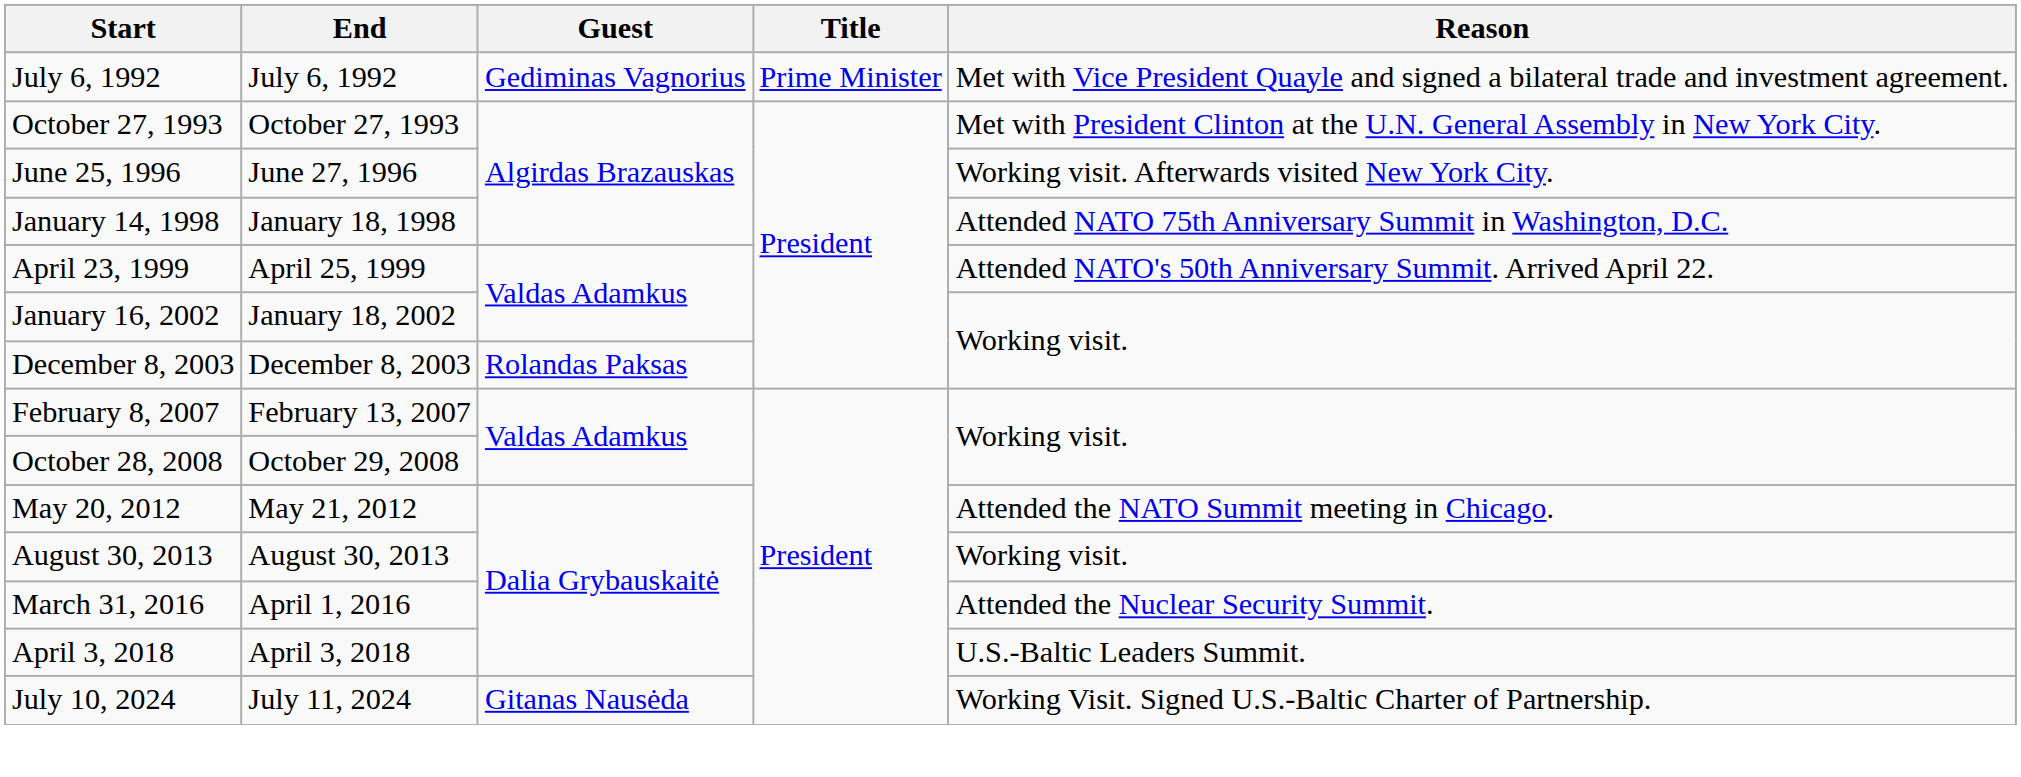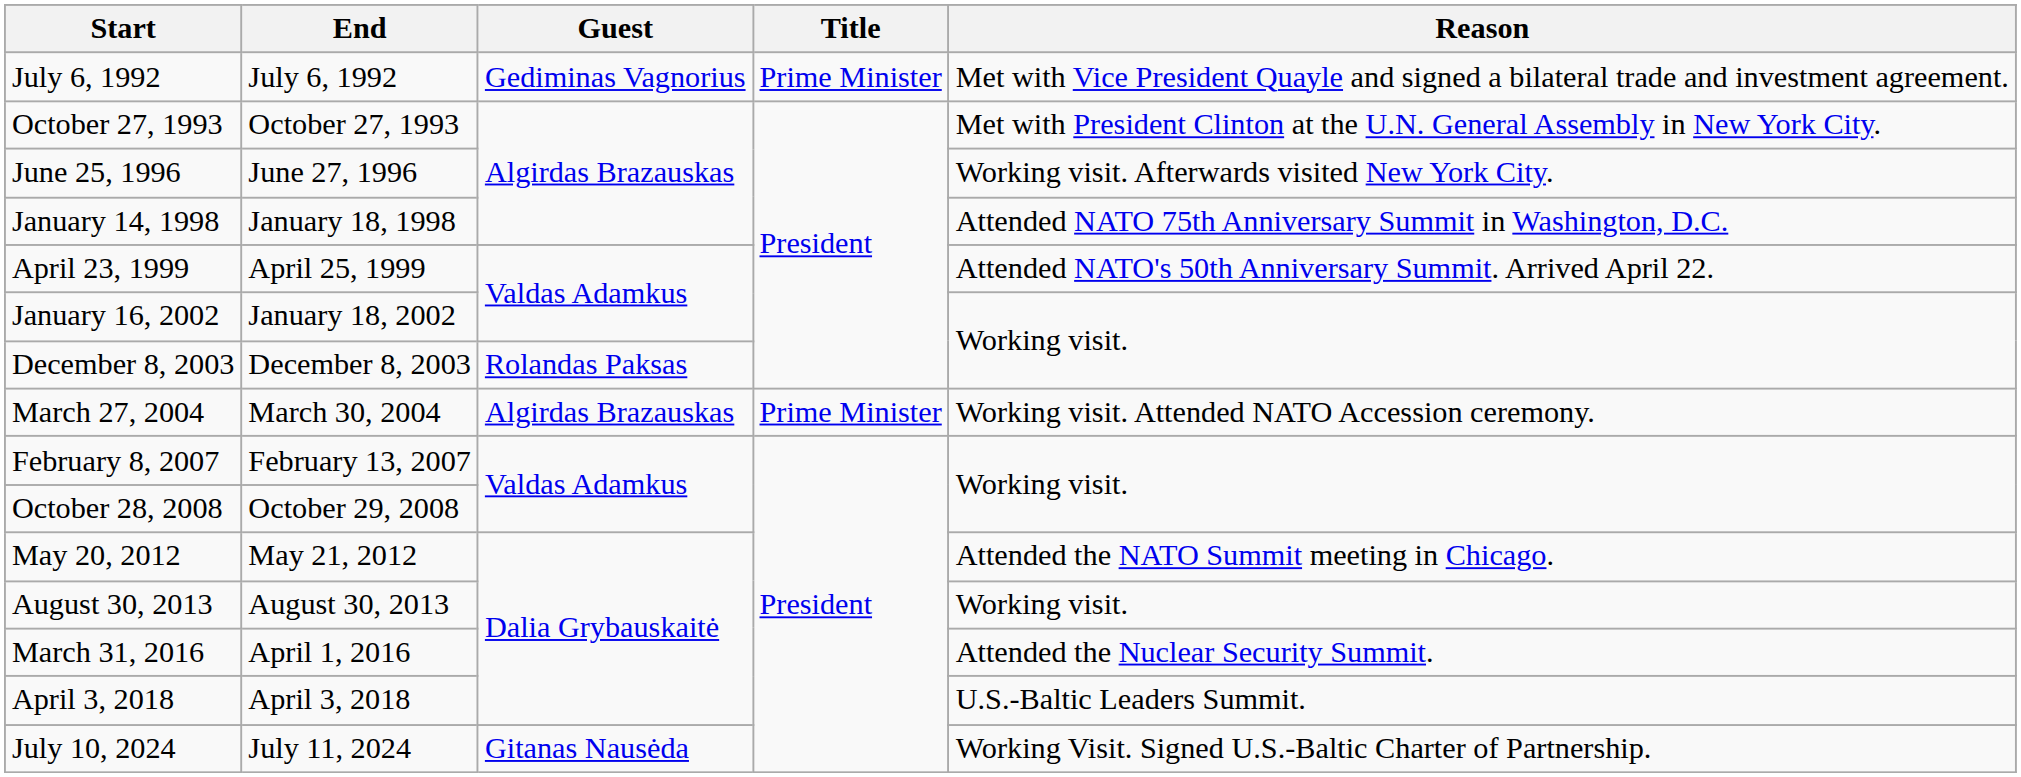+ row: (108, 412)
